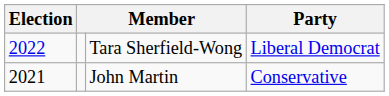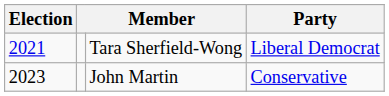(27, 47) 2022 -> (27, 47) 2021
(27, 76) 2021 -> (27, 76) 2023
